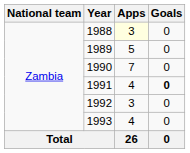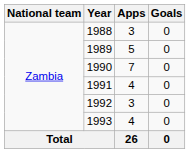(131, 31) lightyellow background -> (131, 31) no background
(167, 85) bold -> (167, 85) normal
